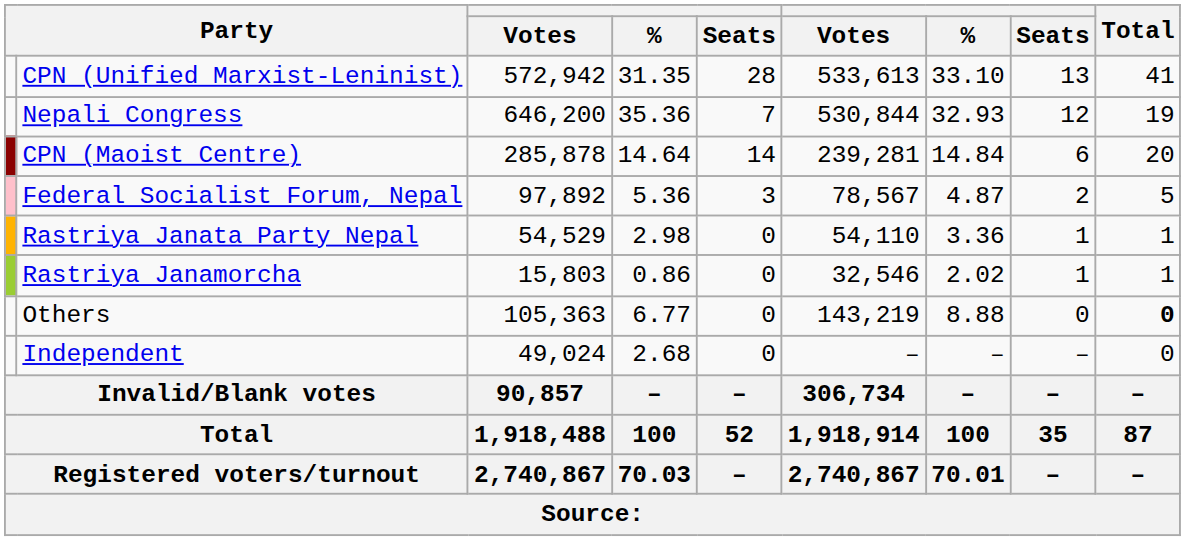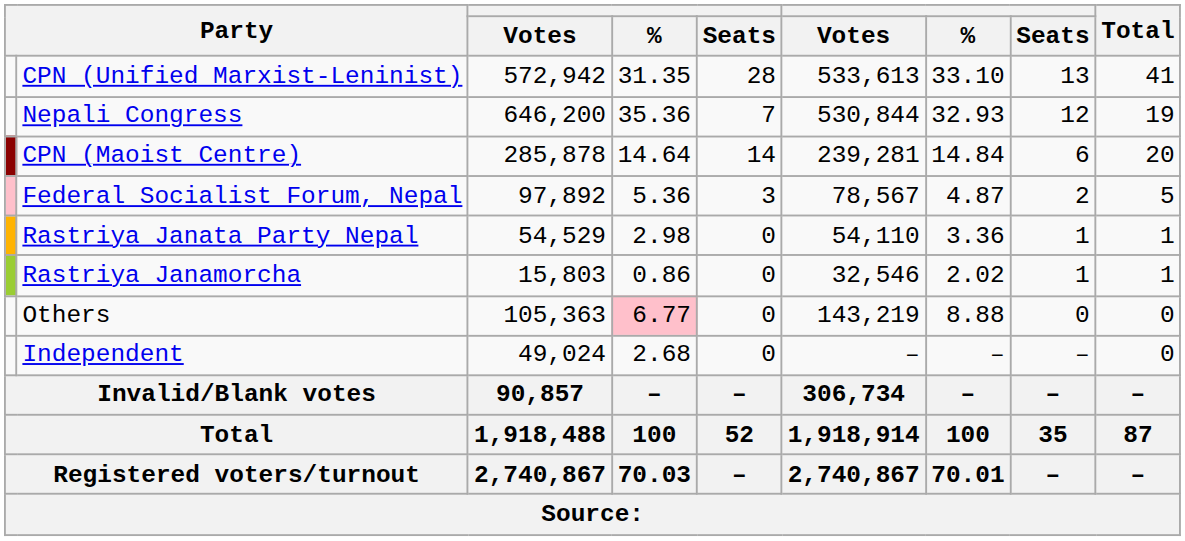(662, 315) no background -> (662, 315) pink background
(1167, 315) bold -> (1167, 315) normal
